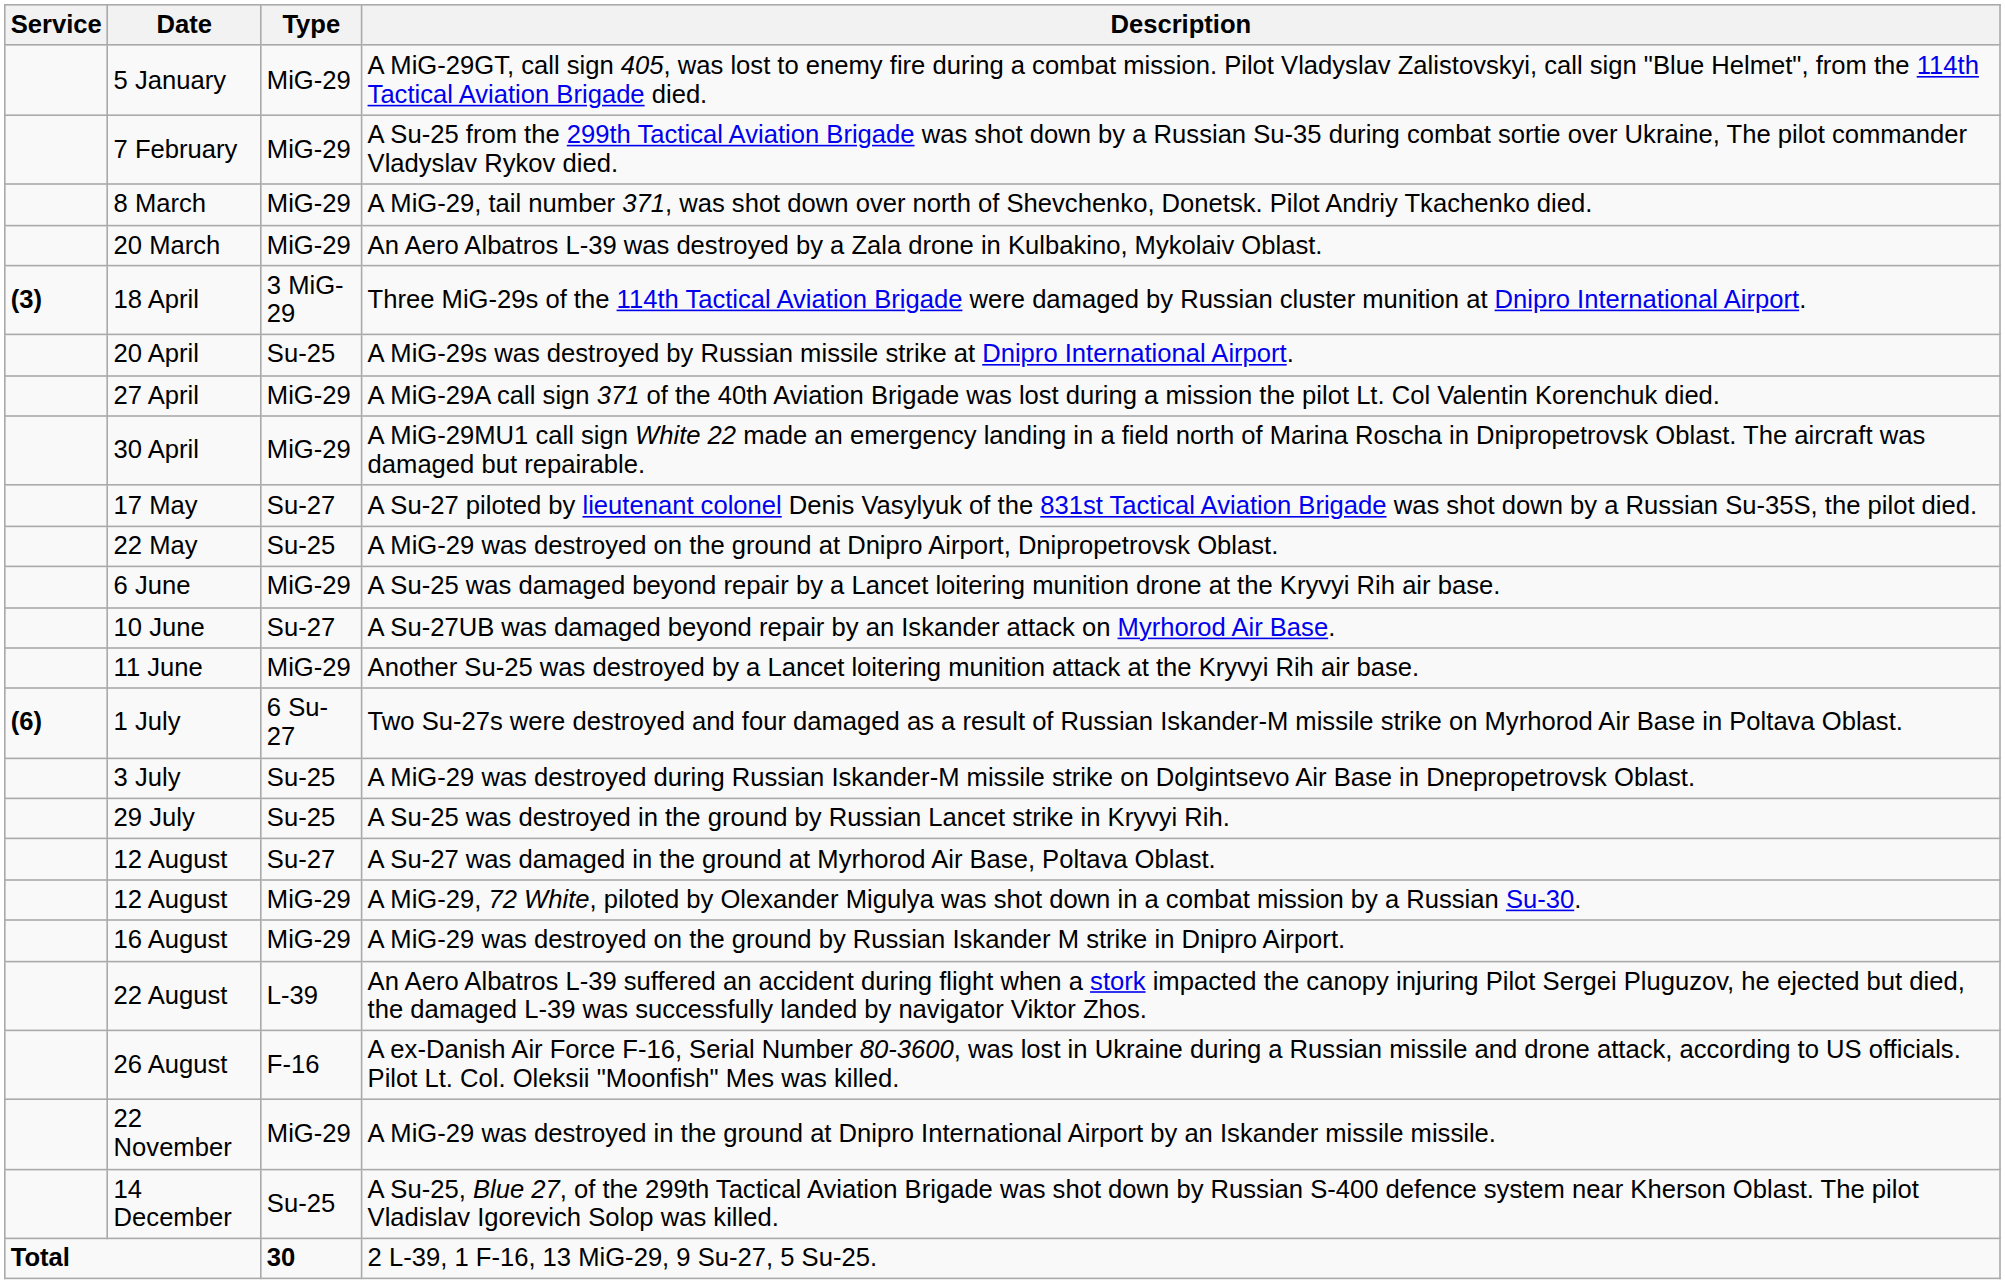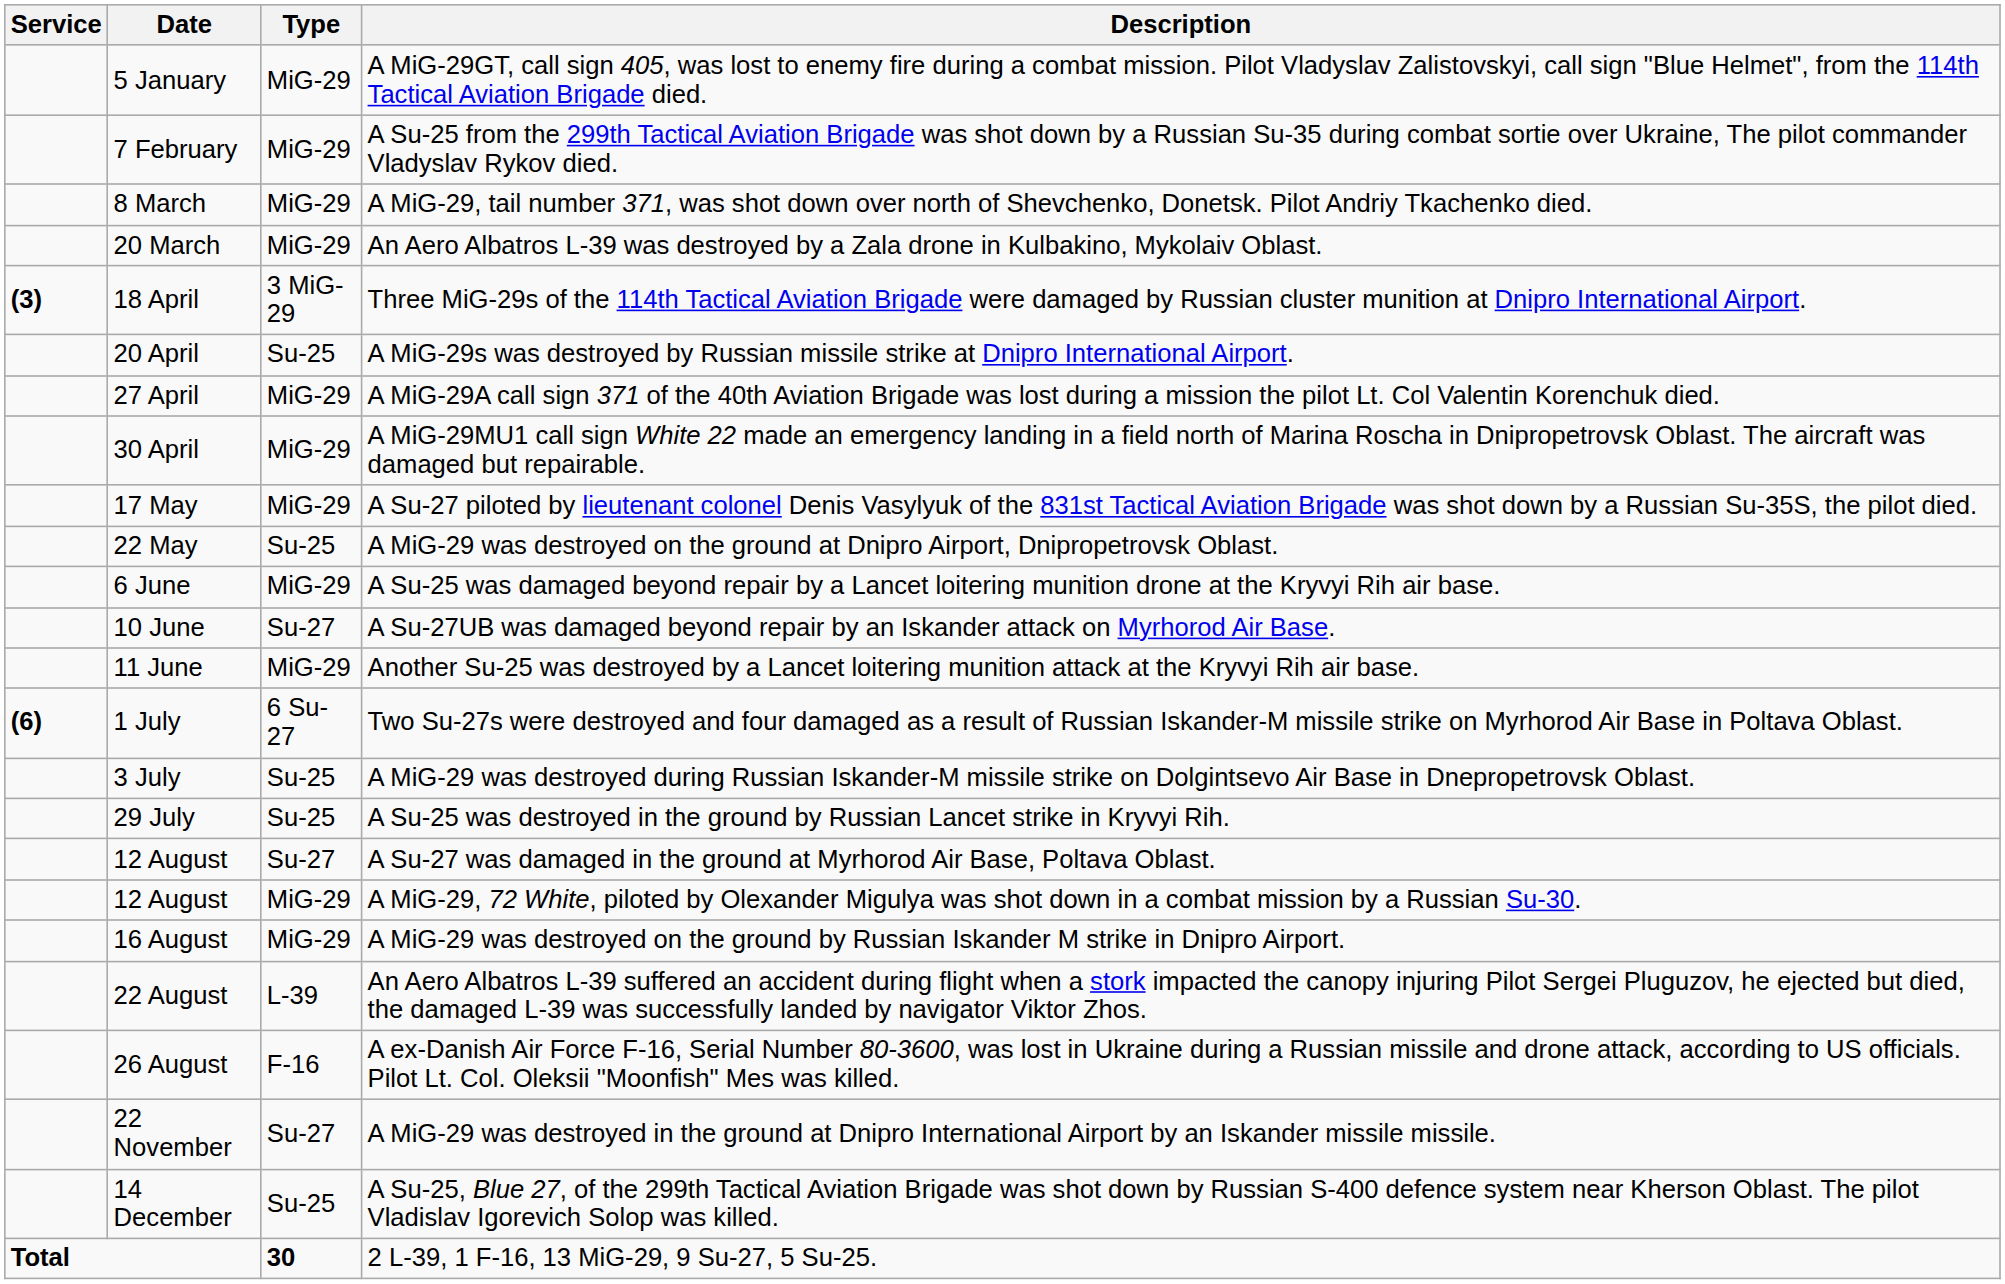(301, 505) Su-27 -> (309, 505) MiG-29
(309, 1134) MiG-29 -> (301, 1134) Su-27
